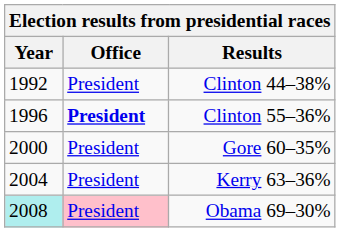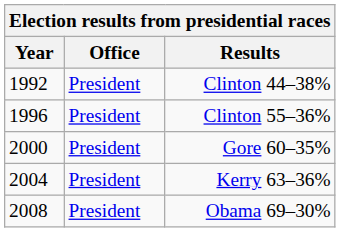(106, 116) bold -> (104, 116) normal
(28, 211) paleturquoise background -> (28, 211) no background
(103, 211) pink background -> (104, 211) no background
